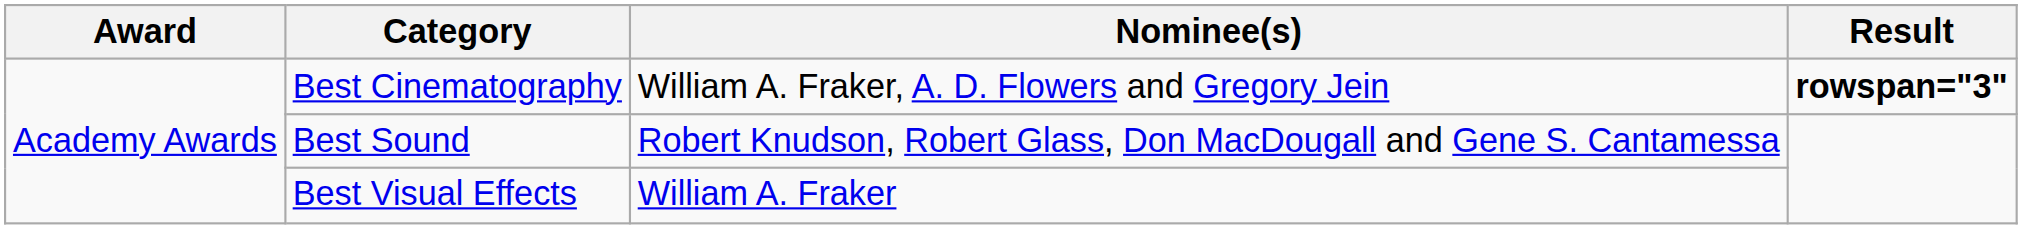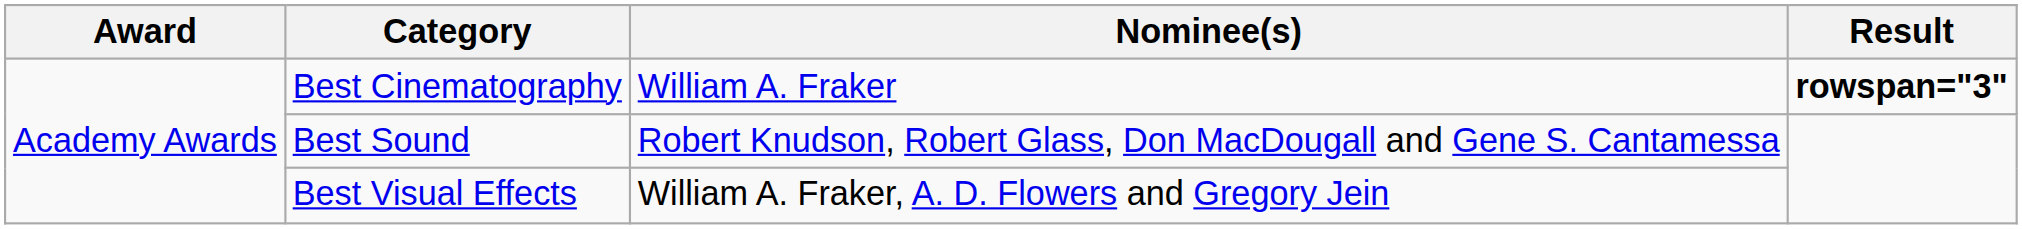(1014, 85) William A. Fraker, A. D. Flowers and Gregory Jein -> (767, 85) William A. Fraker
(767, 194) William A. Fraker -> (1014, 194) William A. Fraker, A. D. Flowers and Gregory Jein
